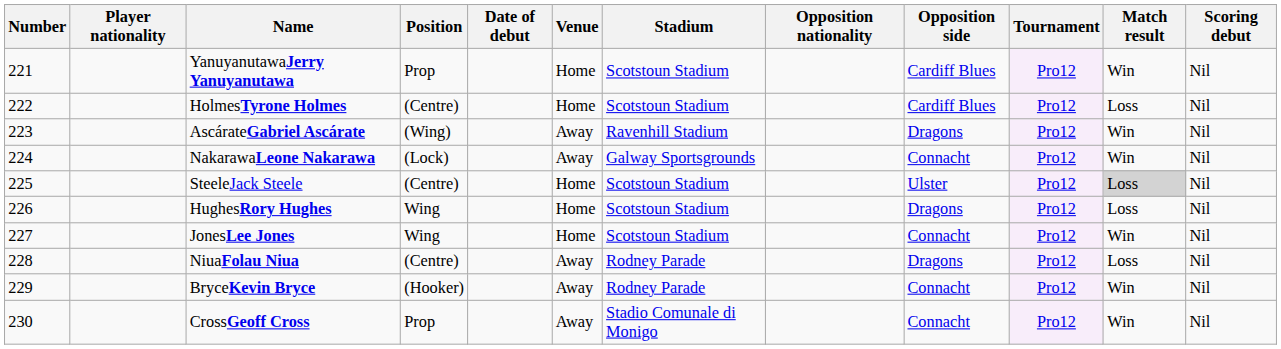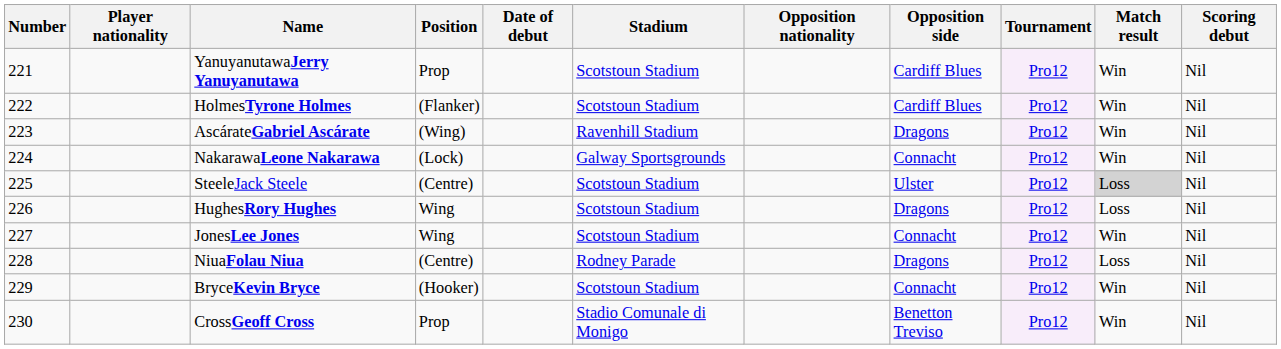- column: (577, 26)
(431, 105) (Centre) -> (449, 105) (Flanker)
(1123, 105) Loss -> (1113, 105) Win
(656, 287) Rodney Parade -> (638, 287) Scotstoun Stadium
(939, 322) Connacht -> (923, 322) Benetton Treviso
